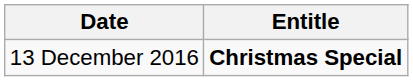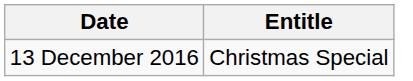(306, 57) bold -> (299, 57) normal
